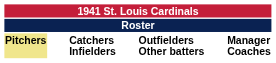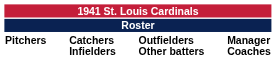(26, 40) khaki background -> (26, 40) no background
